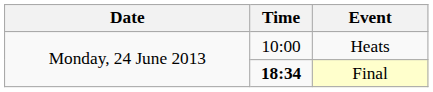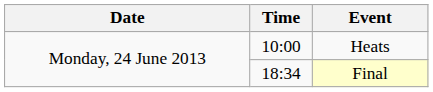(281, 73) bold -> (281, 73) normal
